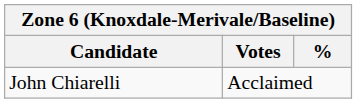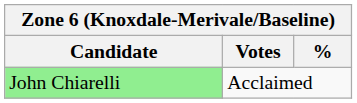(65, 82) no background -> (65, 82) lightgreen background
